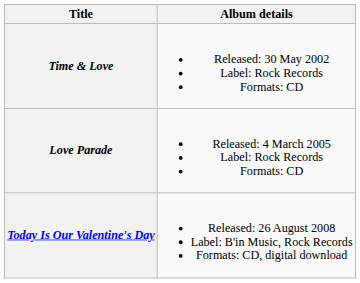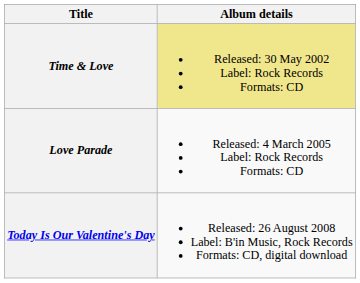(256, 73) no background -> (256, 73) khaki background
